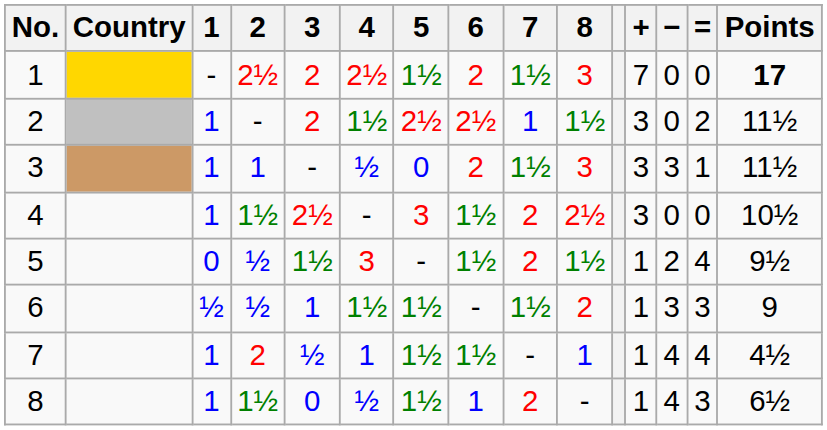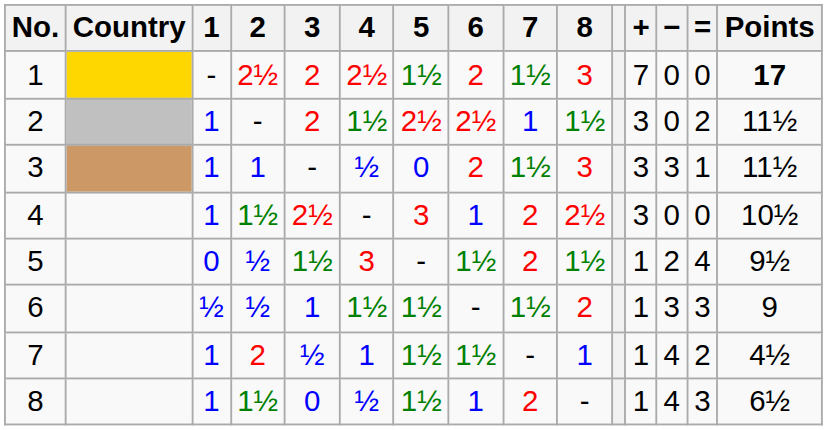(476, 214) 1½ -> (476, 214) 1
(703, 354) 4 -> (703, 354) 2
